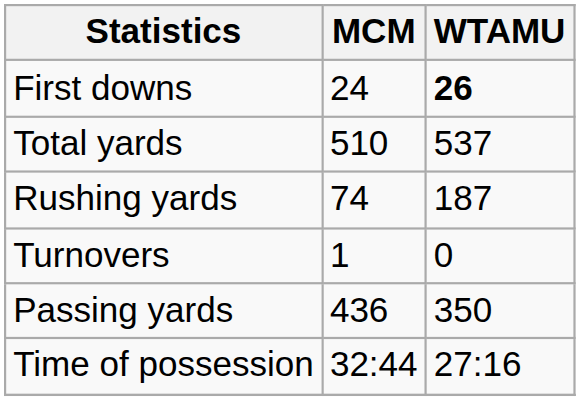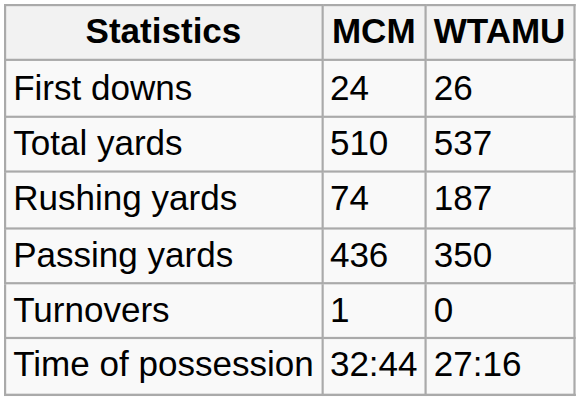(453, 87) bold -> (453, 87) normal
rows swapped: (123, 310) <-> (91, 254)
